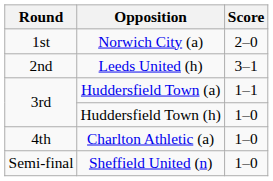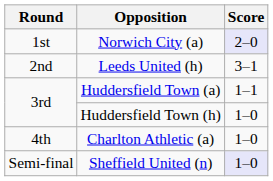(246, 41) no background -> (246, 41) lavender background
(246, 163) no background -> (246, 163) lavender background
